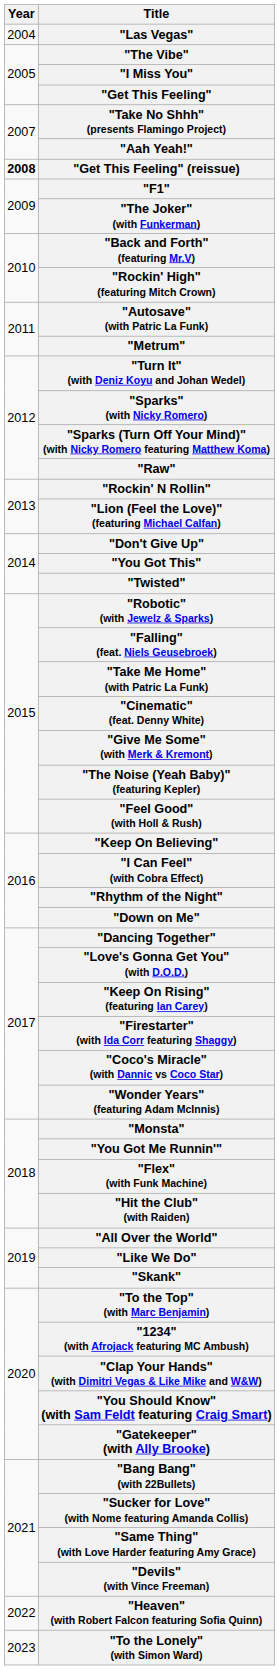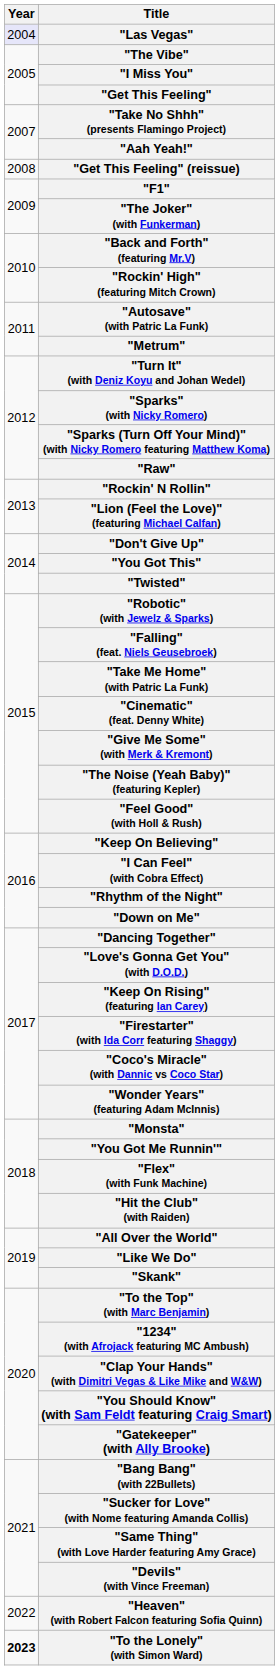(21, 34) no background -> (21, 34) lavender background
(21, 169) bold -> (21, 169) normal
(21, 1647) normal -> (21, 1647) bold
